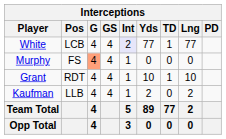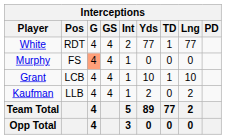(74, 45) LCB -> (74, 45) RDT
(128, 45) lavender background -> (128, 45) no background
(74, 77) RDT -> (74, 77) LCB
